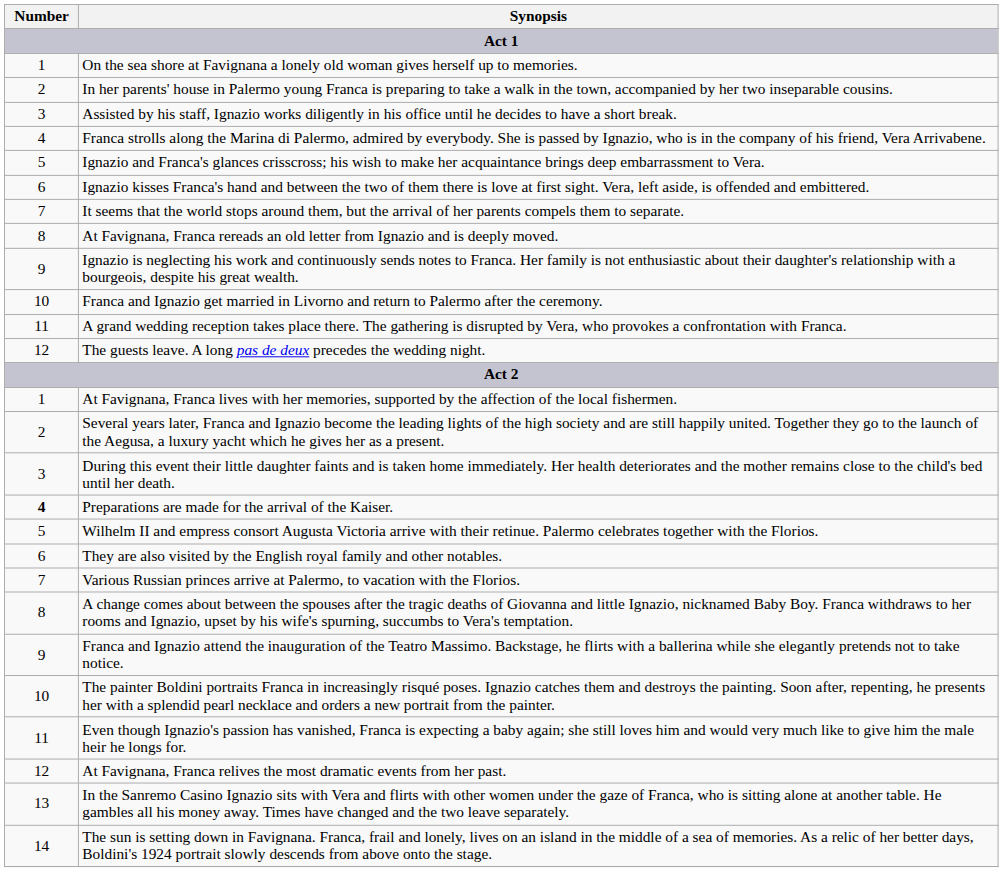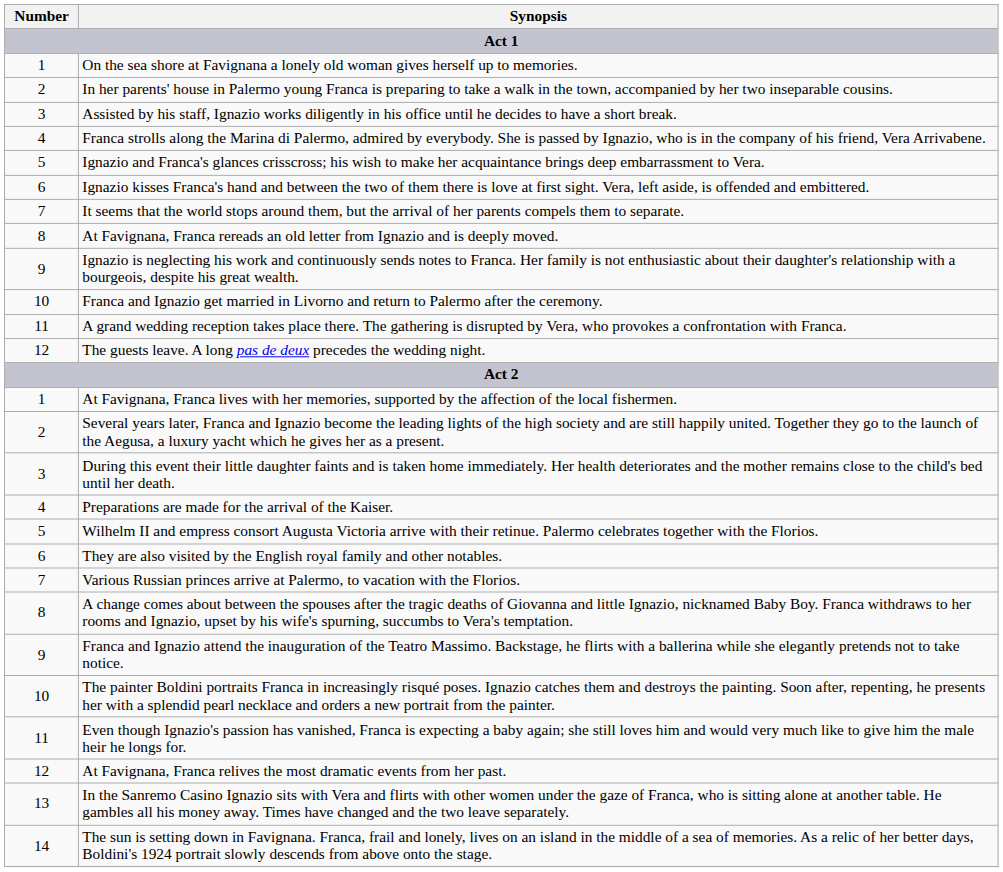(42, 507) bold -> (42, 507) normal
